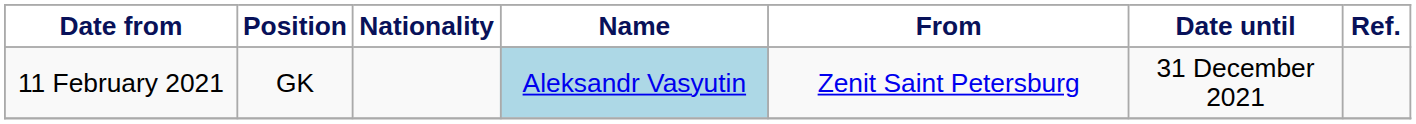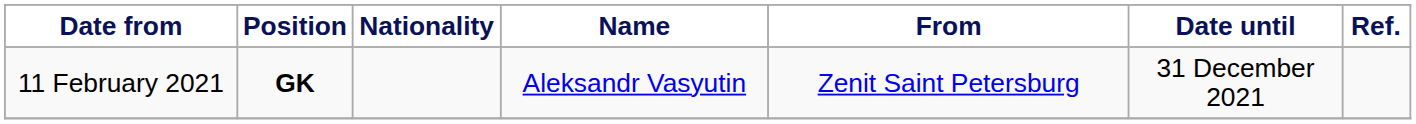(295, 82) normal -> (295, 82) bold
(634, 82) lightblue background -> (634, 82) no background
